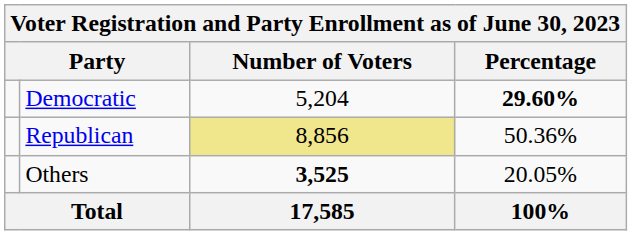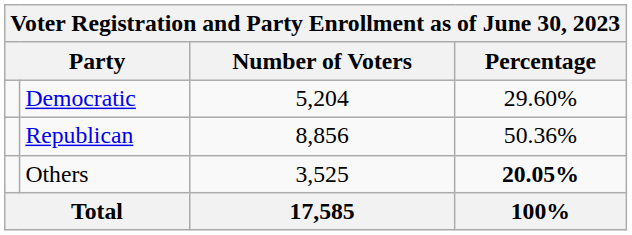(540, 98) bold -> (540, 98) normal
(322, 135) khaki background -> (322, 135) no background
(322, 173) bold -> (322, 173) normal
(540, 173) normal -> (540, 173) bold
